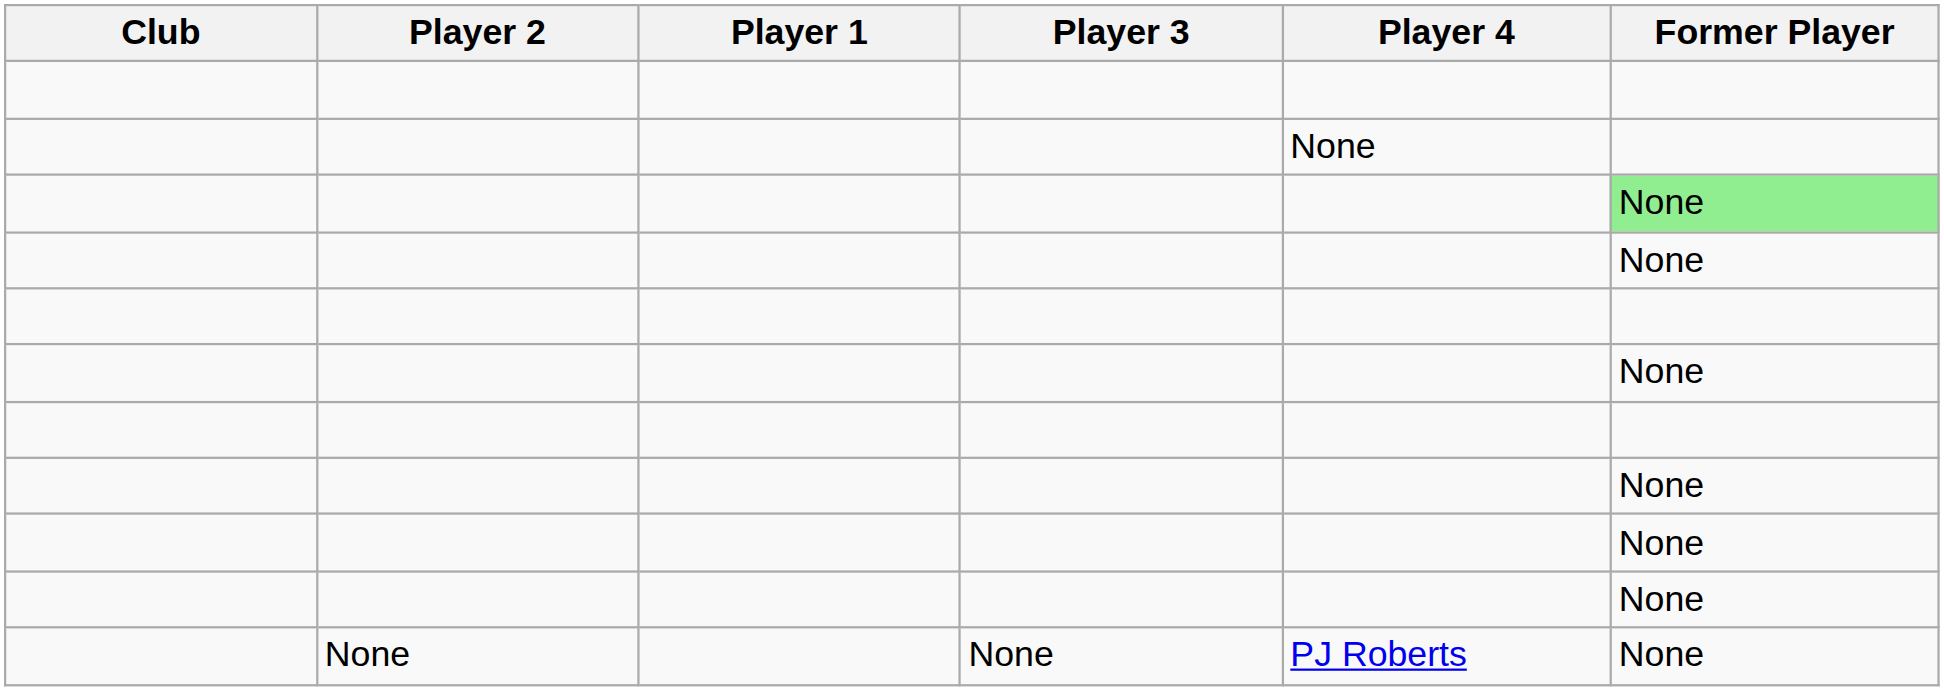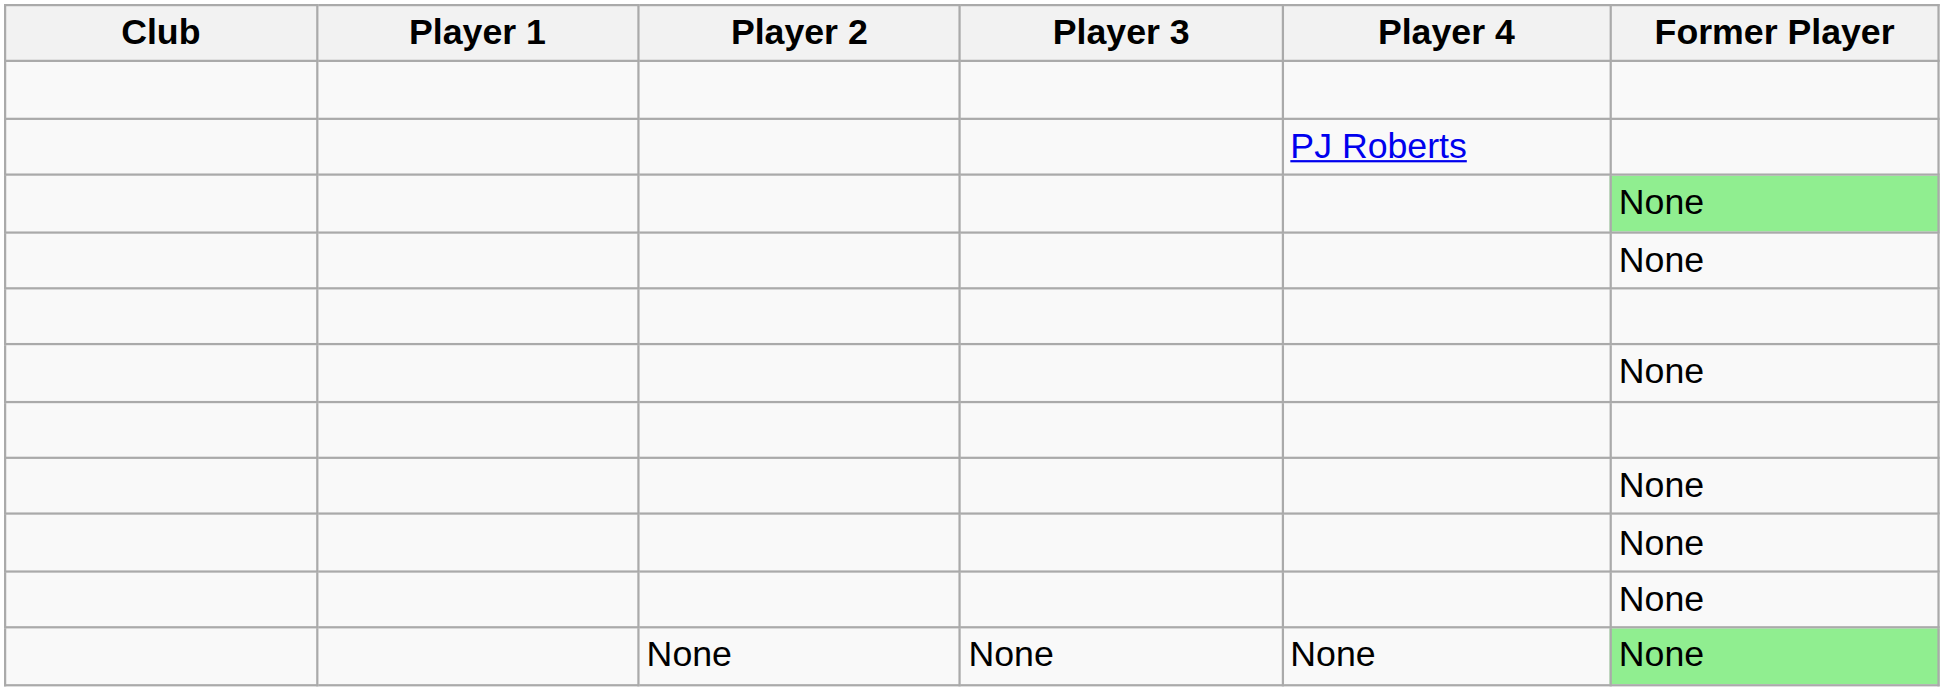columns swapped: (799, 32) <-> (477, 32)
(1333, 145) None -> (1379, 145) PJ Roberts
(1379, 655) PJ Roberts -> (1333, 655) None
(1661, 655) no background -> (1661, 655) lightgreen background
